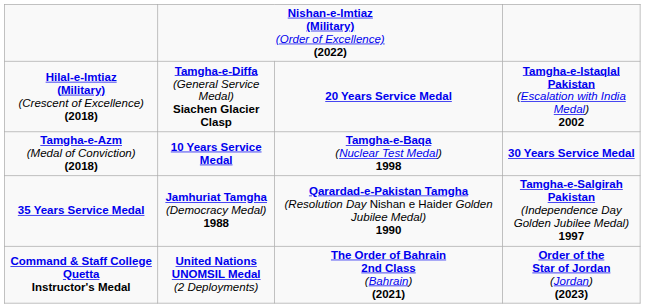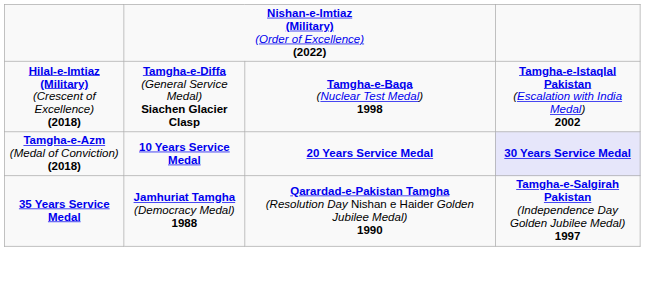(389, 96) 20 Years Service Medal -> (370, 96) Tamgha-e-Baqa (Nuclear Test Medal) 1998
(389, 153) Tamgha-e-Baqa (Nuclear Test Medal) 1998 -> (370, 153) 20 Years Service Medal
(571, 153) no background -> (568, 153) lavender background
- row: (81, 274)
